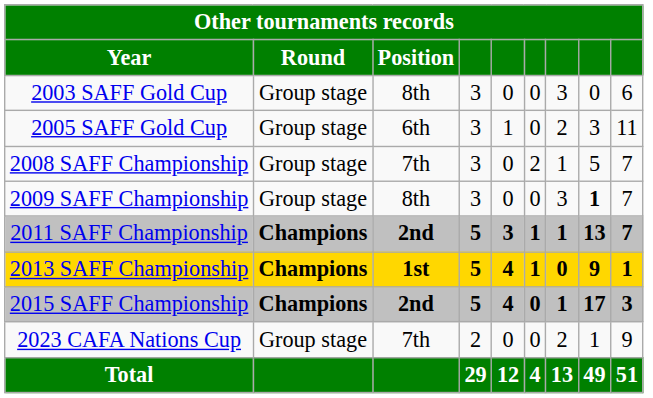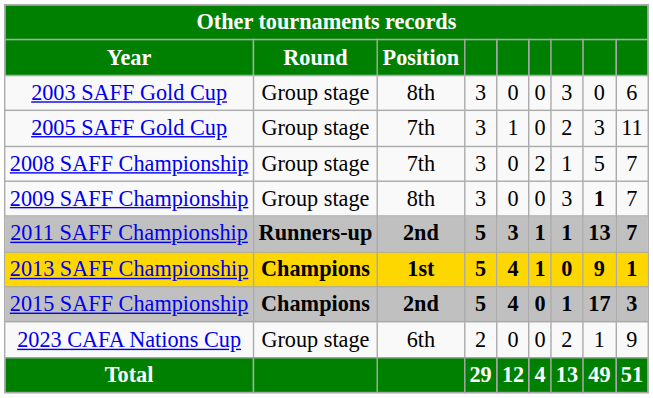(416, 127) 6th -> (421, 127) 7th
(313, 233) Champions -> (315, 233) Runners-up
(416, 339) 7th -> (421, 339) 6th
